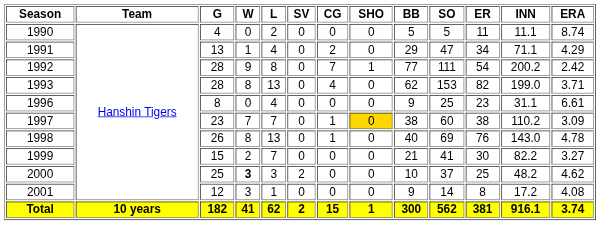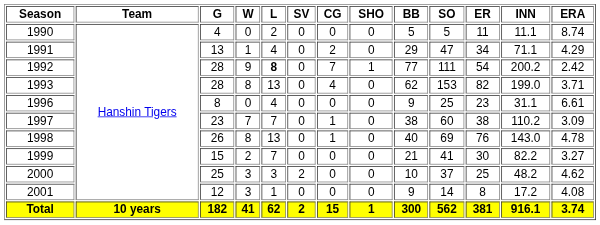(274, 67) normal -> (274, 67) bold
(371, 121) gold background -> (371, 121) no background
(248, 174) bold -> (248, 174) normal
